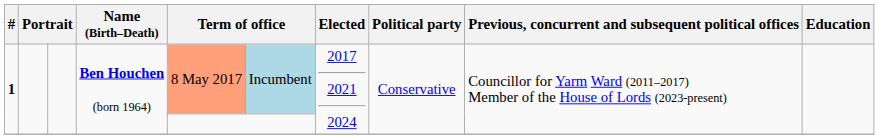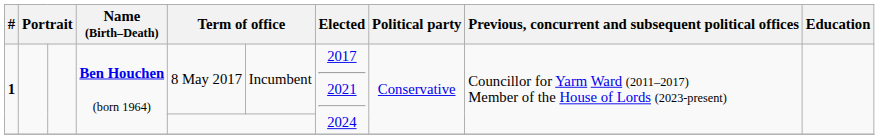(206, 79) lightsalmon background -> (206, 79) no background
(280, 79) lightblue background -> (280, 79) no background
